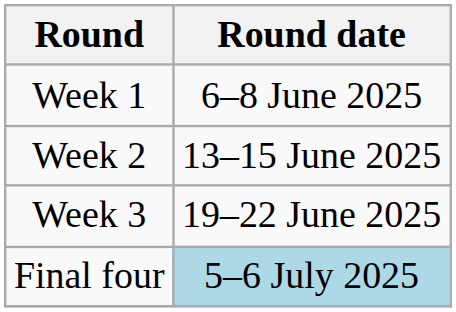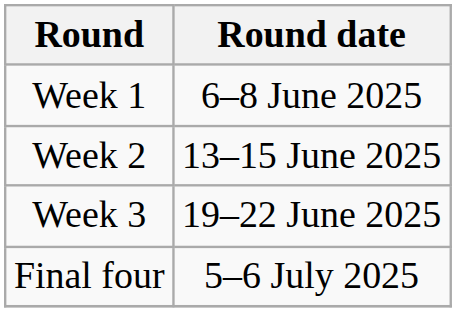(312, 275) lightblue background -> (312, 275) no background
